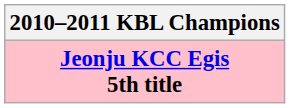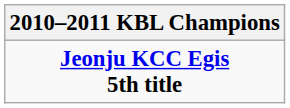(145, 71) pink background -> (145, 71) no background
